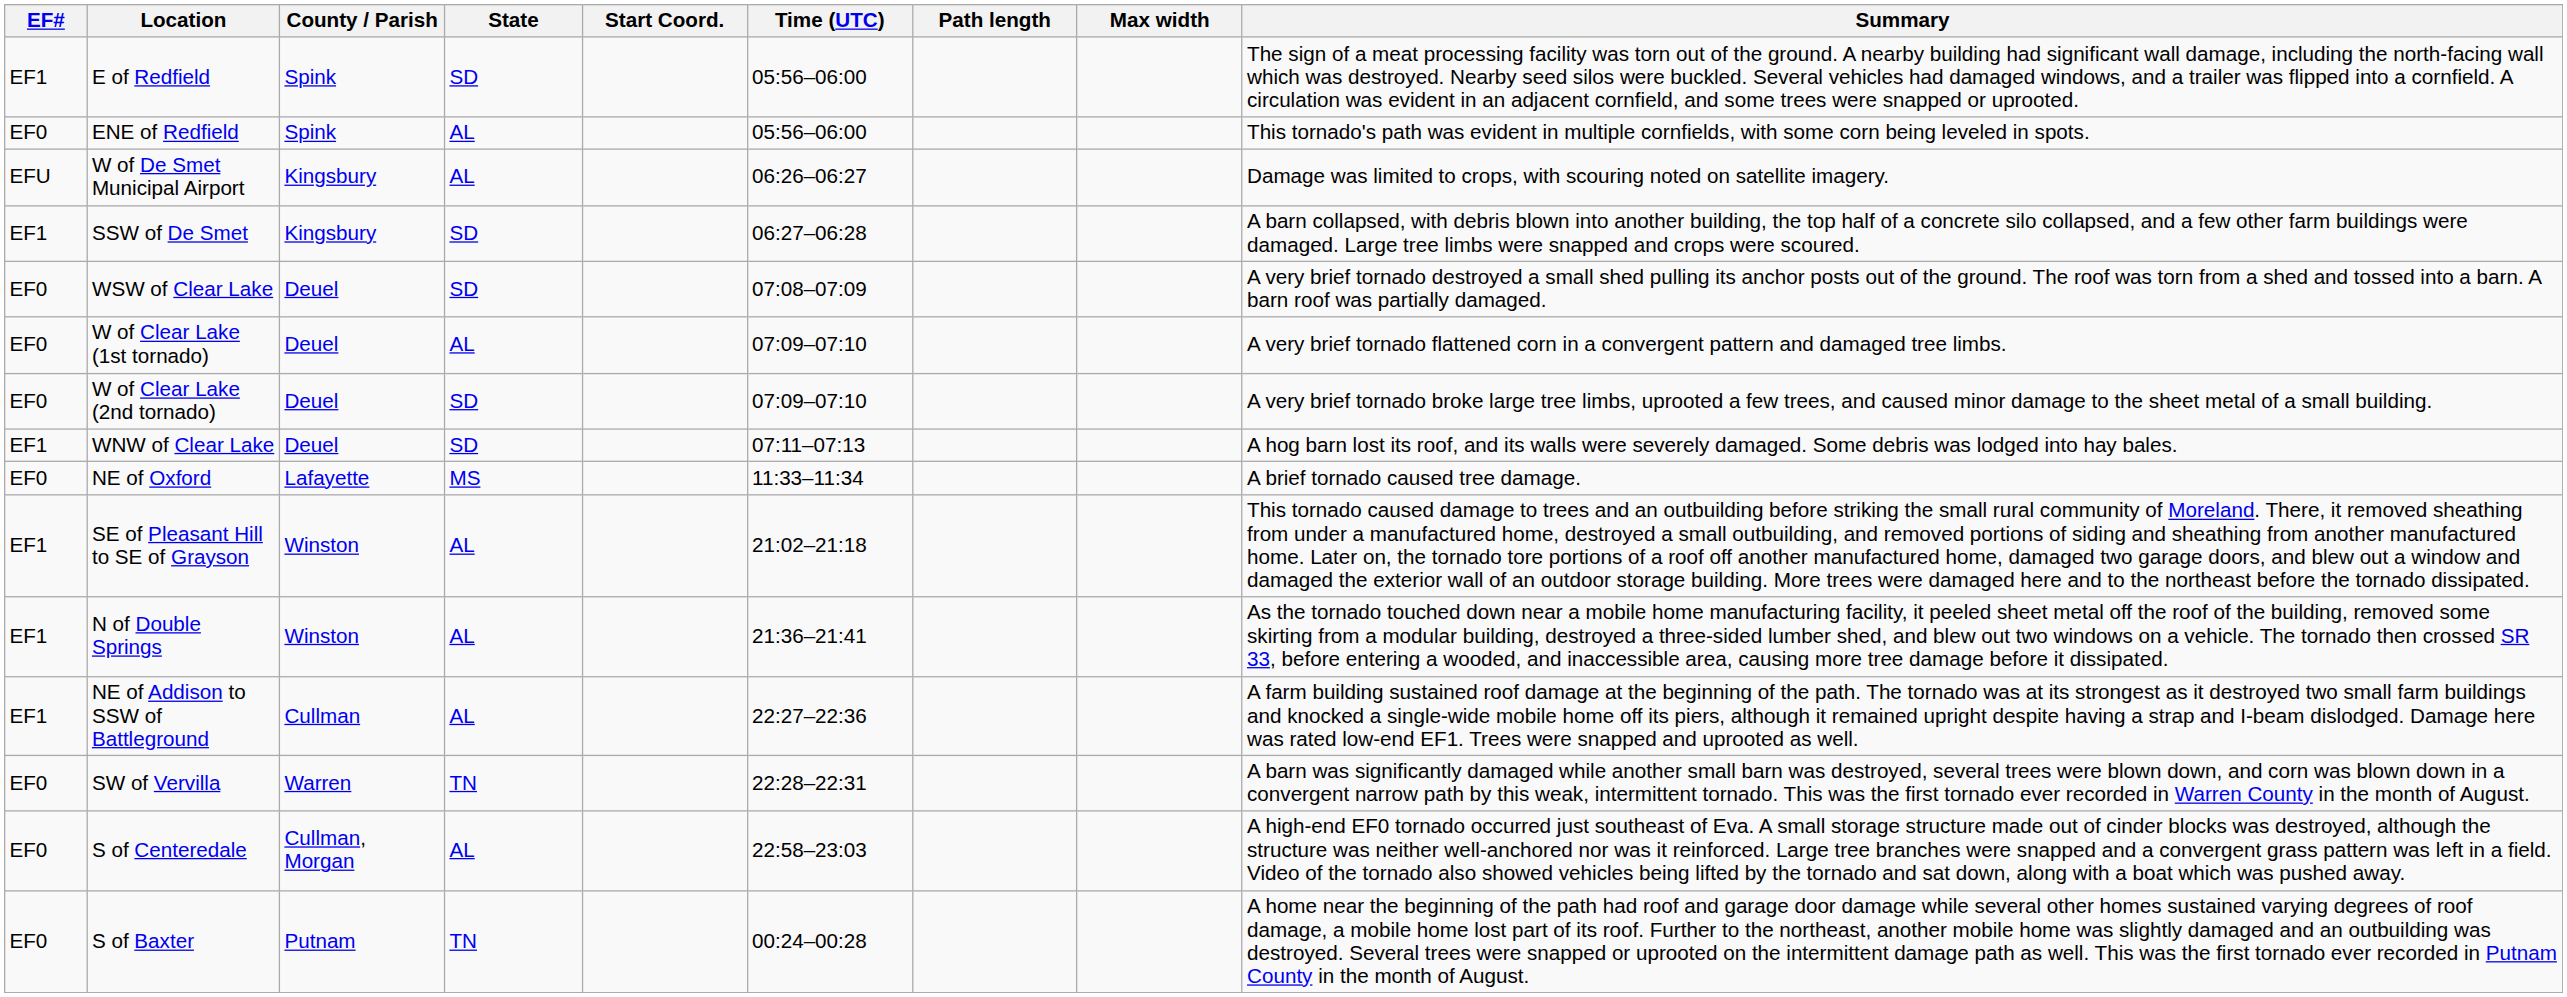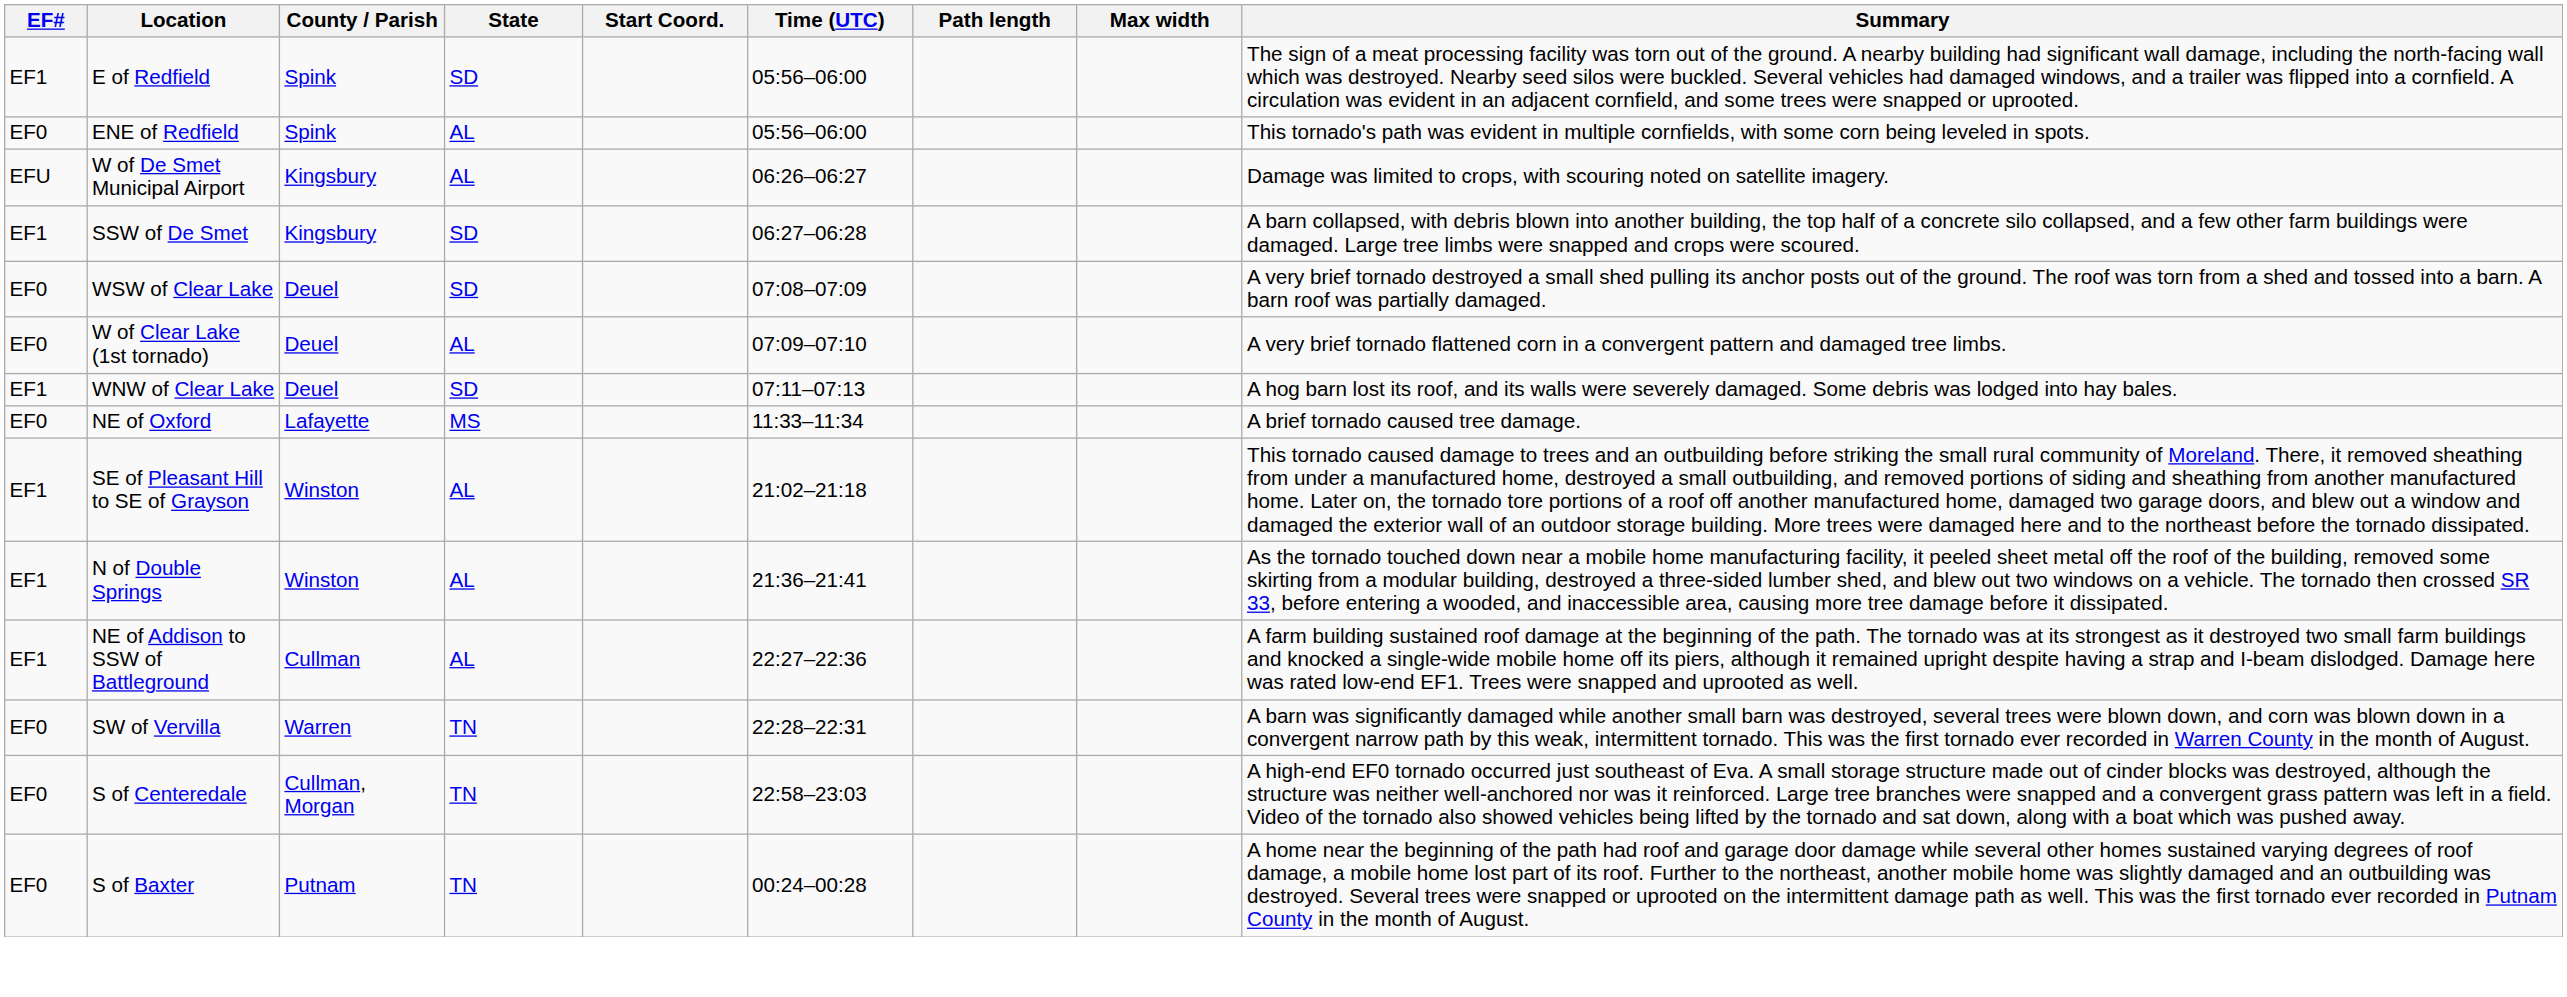- row: (166, 400)
(462, 850) AL -> (463, 794) TN
